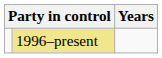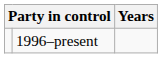(57, 40) khaki background -> (57, 40) no background
